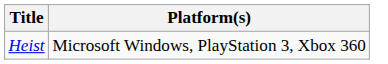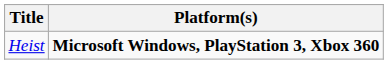(209, 45) normal -> (216, 45) bold
